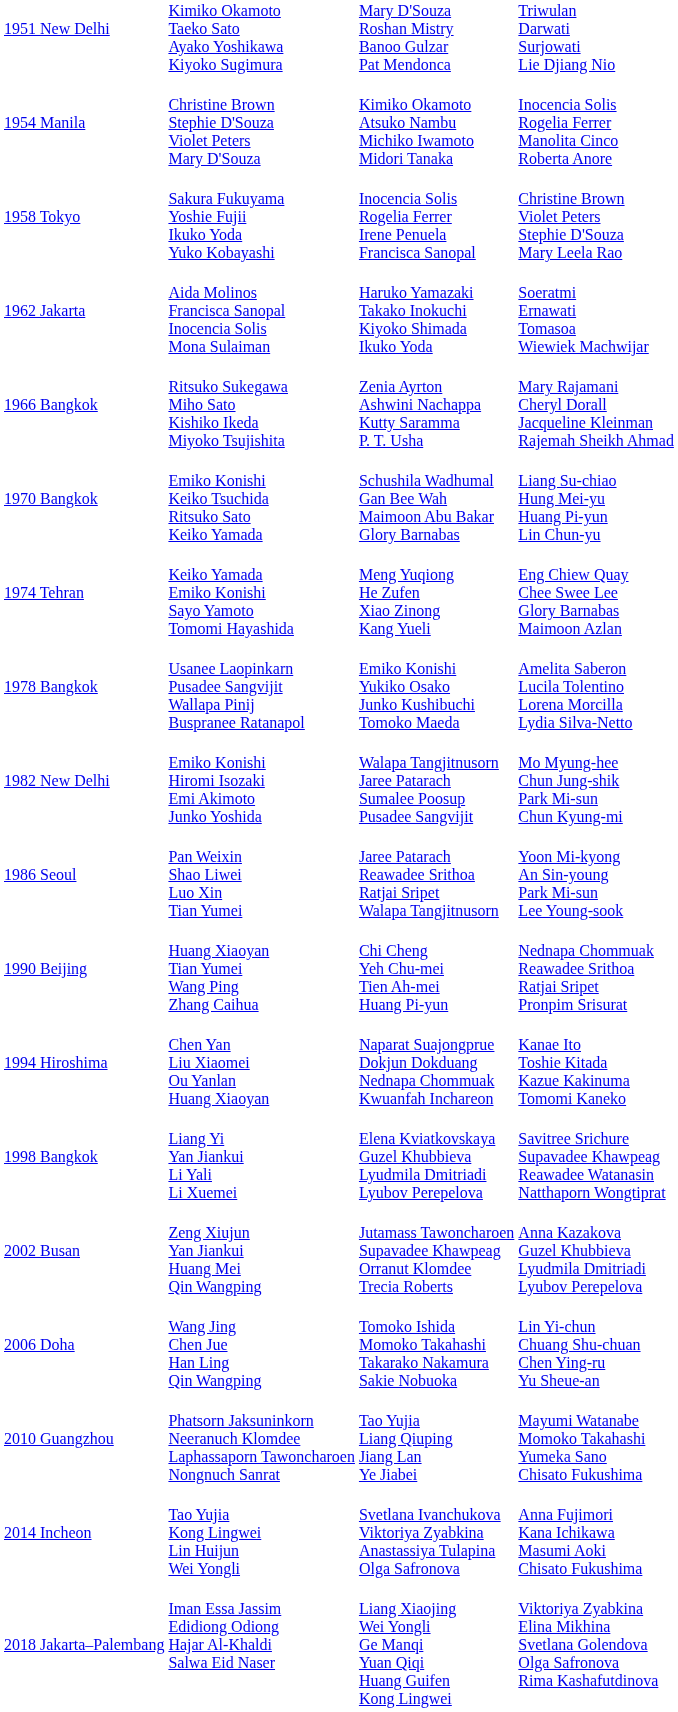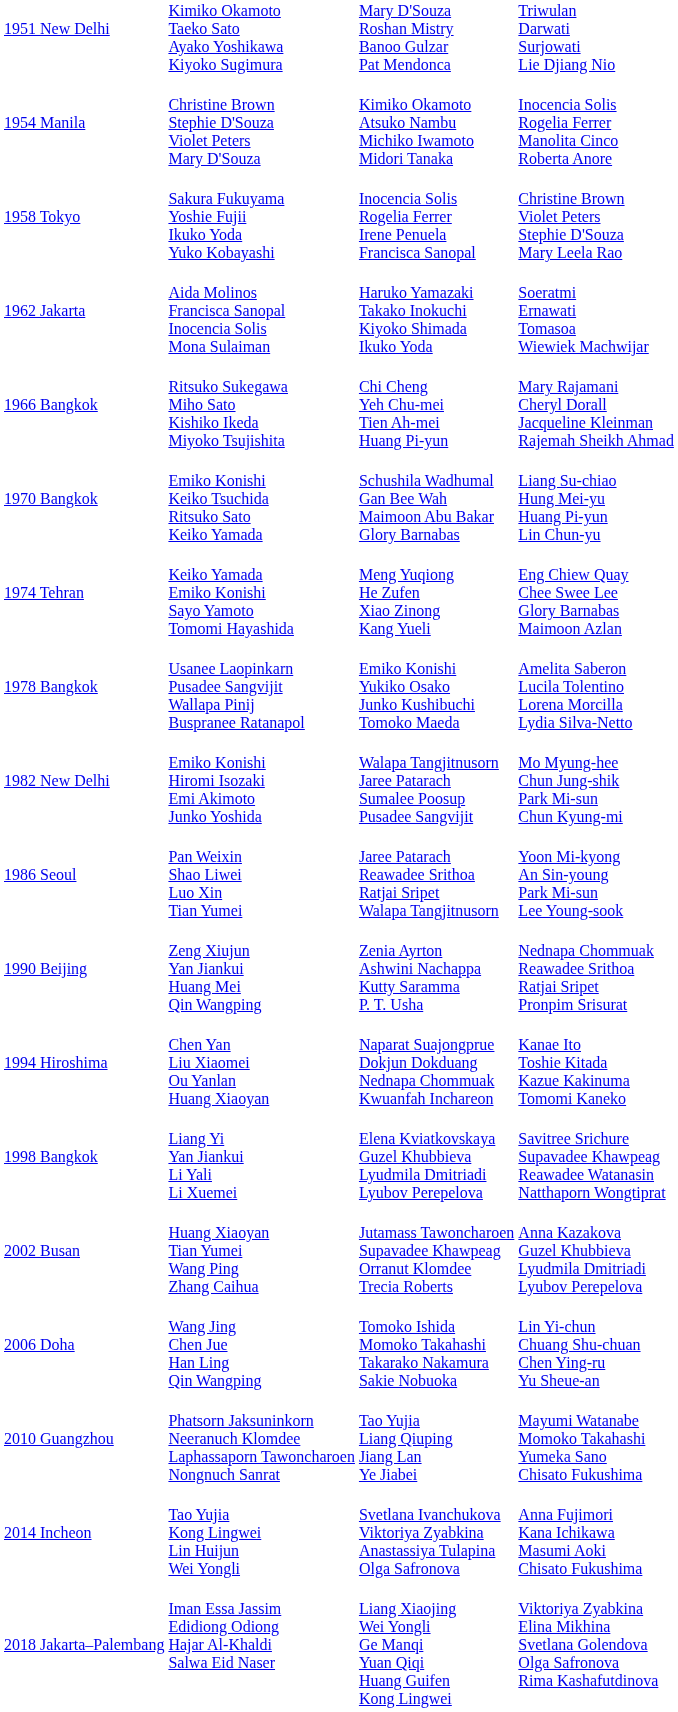(420, 414) Zenia Ayrton Ashwini Nachappa Kutty Saramma P. T. Usha -> (404, 414) Chi Cheng Yeh Chu-mei Tien Ah-mei Huang Pi-yun
(219, 978) Huang Xiaoyan Tian Yumei Wang Ping Zhang Caihua -> (215, 978) Zeng Xiujun Yan Jiankui Huang Mei Qin Wangping
(404, 978) Chi Cheng Yeh Chu-mei Tien Ah-mei Huang Pi-yun -> (420, 978) Zenia Ayrton Ashwini Nachappa Kutty Saramma P. T. Usha
(215, 1260) Zeng Xiujun Yan Jiankui Huang Mei Qin Wangping -> (219, 1260) Huang Xiaoyan Tian Yumei Wang Ping Zhang Caihua
